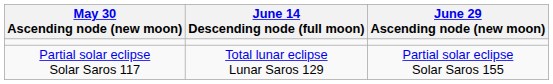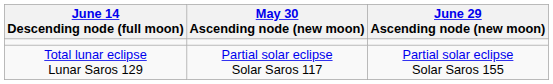columns swapped: (95, 21) <-> (276, 21)
